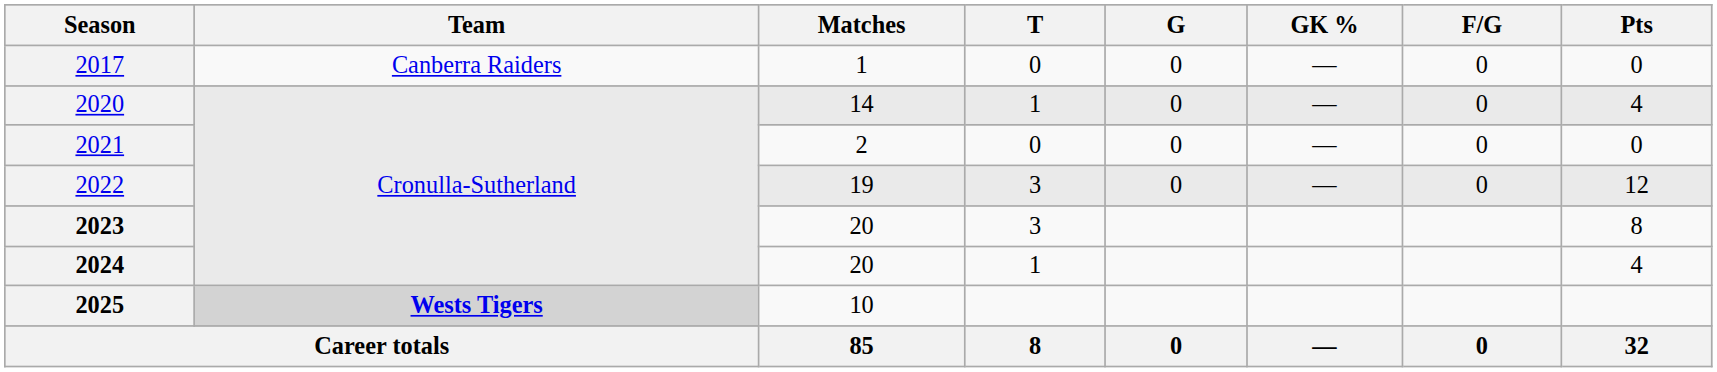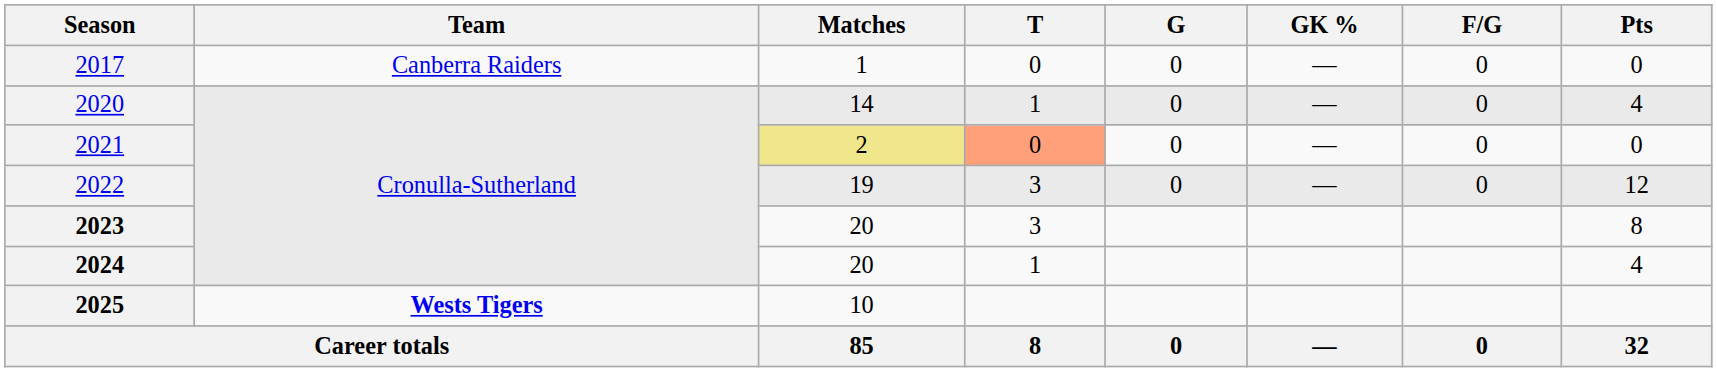(862, 145) no background -> (862, 145) khaki background
(1035, 145) no background -> (1035, 145) lightsalmon background
(477, 305) lightgrey background -> (477, 305) no background
